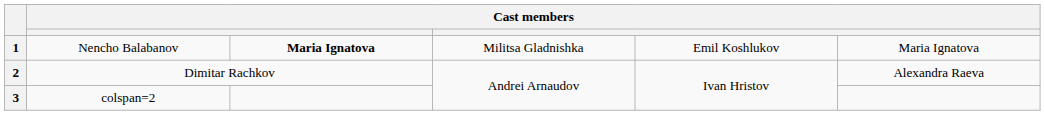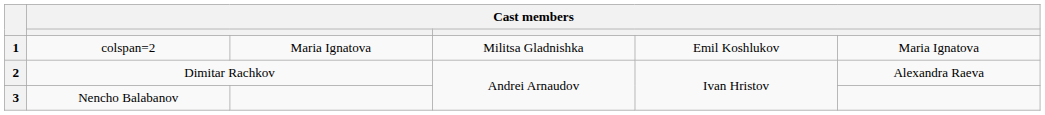(128, 48) Nencho Balabanov -> (128, 48) colspan=2
(331, 48) bold -> (331, 48) normal
(128, 98) colspan=2 -> (128, 98) Nencho Balabanov
